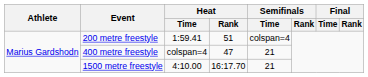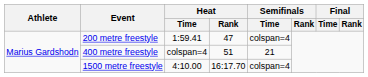(228, 39) 51 -> (228, 39) 47
(228, 52) 47 -> (228, 52) 51
(270, 66) 21 -> (270, 66) colspan=4
